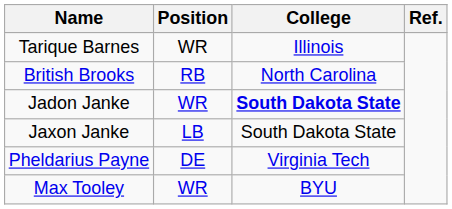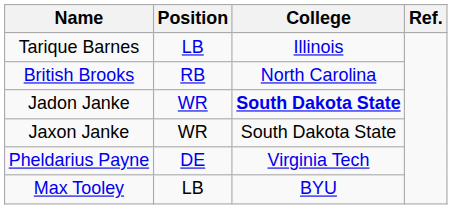(193, 47) WR -> (193, 47) LB
(193, 132) LB -> (193, 132) WR
(193, 189) WR -> (193, 189) LB
